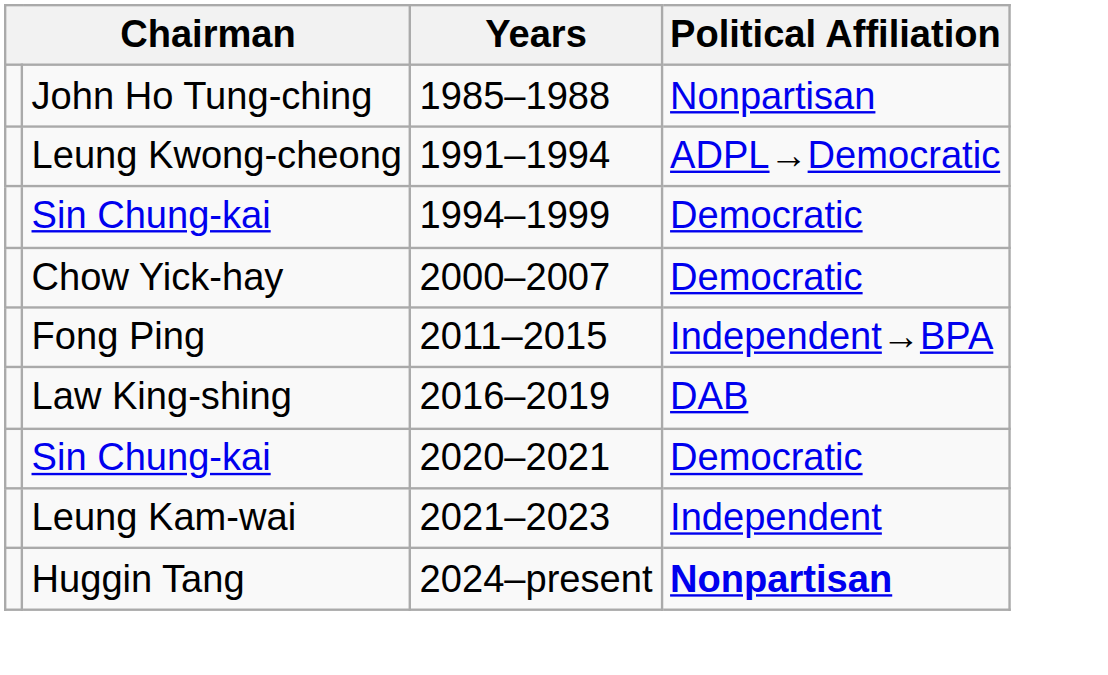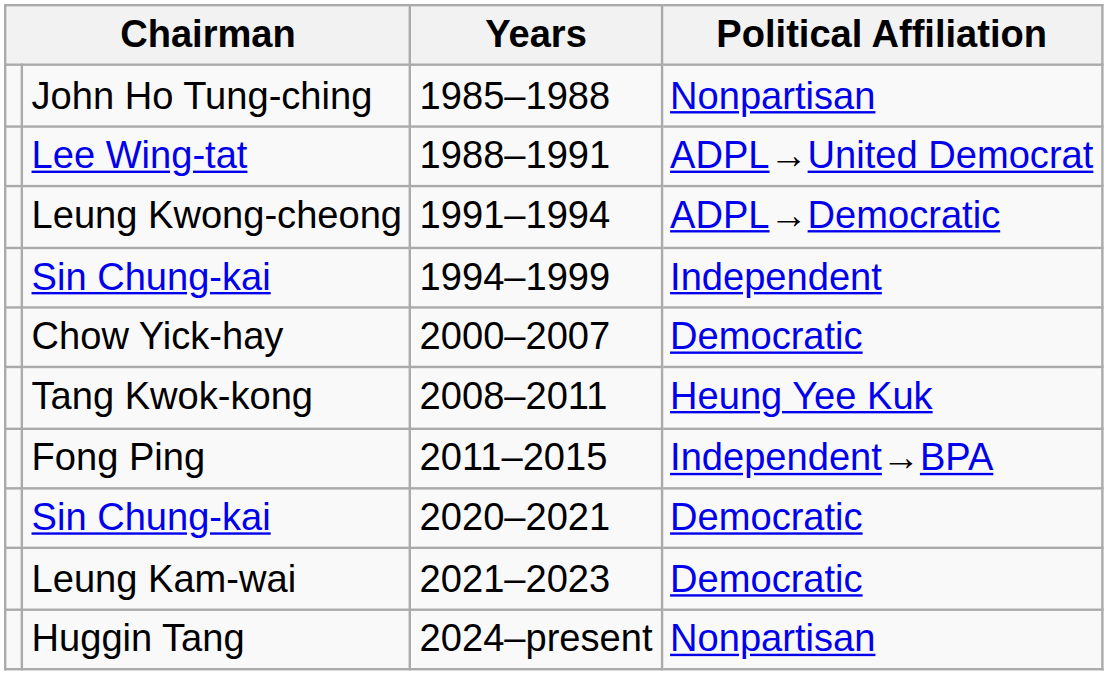+ row: (139, 155)
(766, 215) Democratic -> (776, 276) Independent
+ row: (172, 397)
- row: (162, 397)
(776, 517) Independent -> (766, 578) Democratic
(781, 578) bold -> (773, 638) normal
